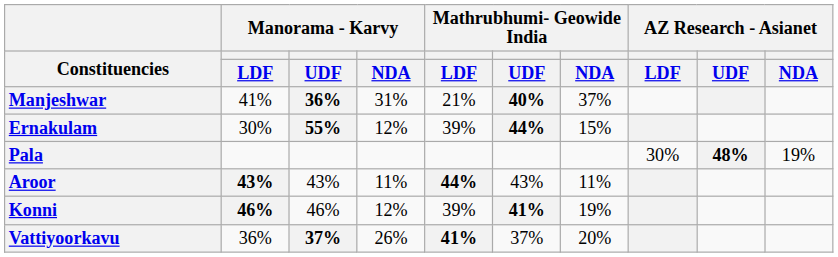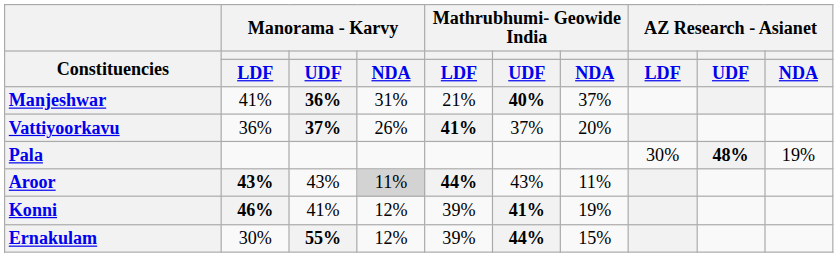rows swapped: (53, 128) <-> (64, 237)
(391, 183) no background -> (391, 183) lightgrey background
(323, 210) 46% -> (323, 210) 41%
